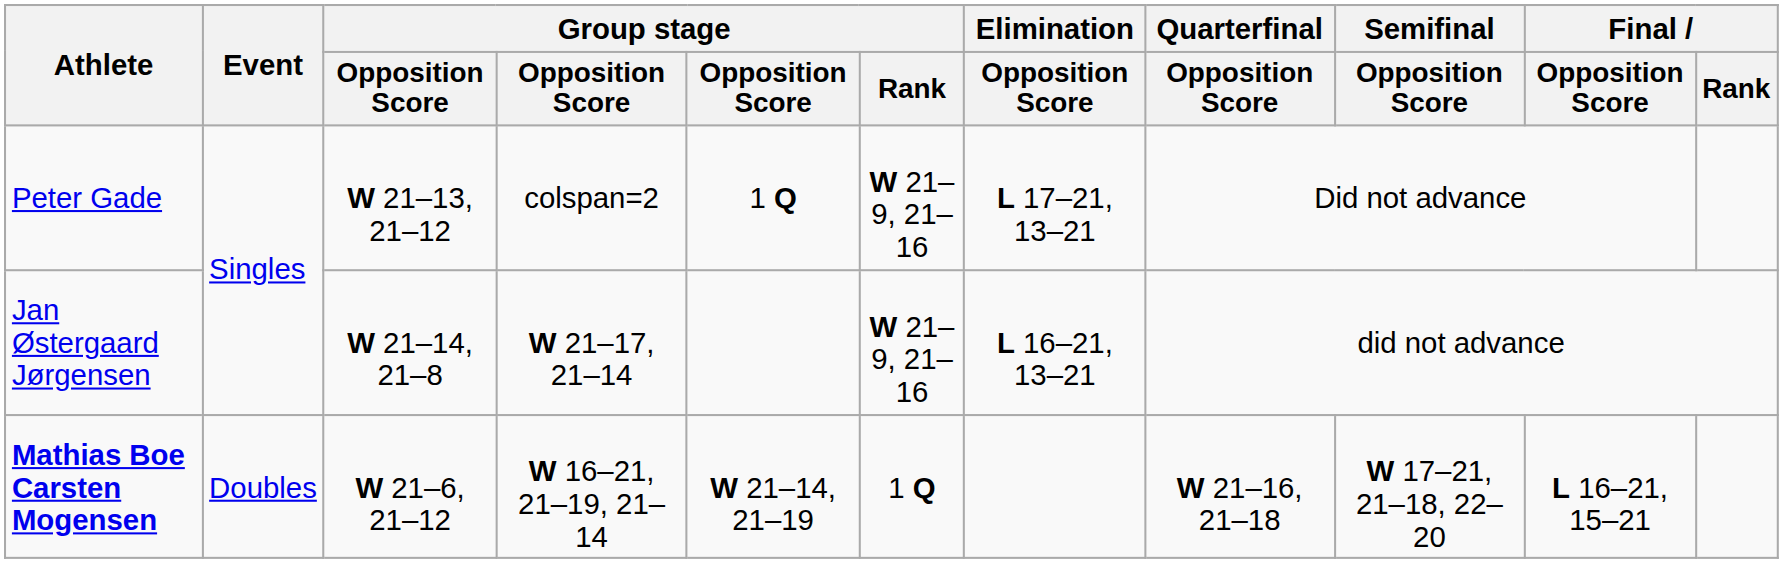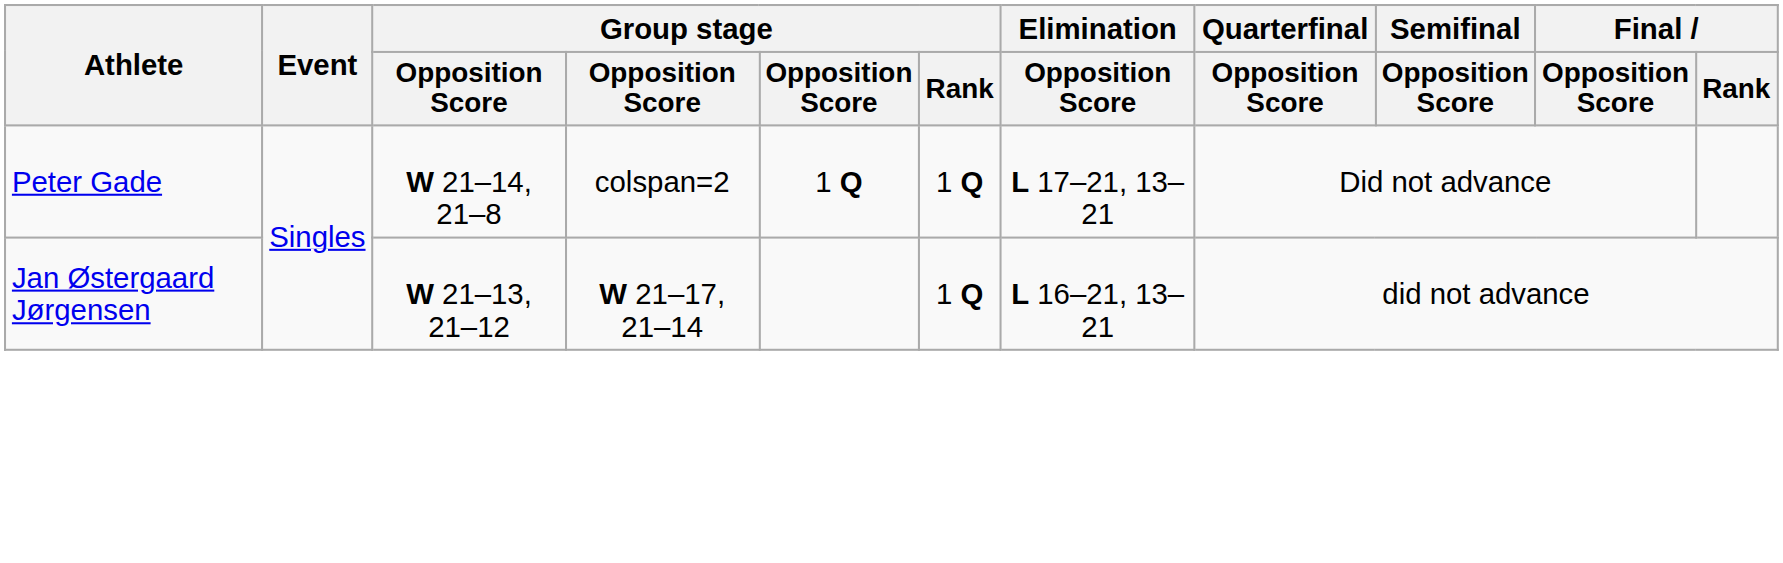(410, 215) W 21–13, 21–12 -> (469, 198) W 21–14, 21–8
(912, 215) W 21–9, 21–16 -> (960, 182) 1 Q
(410, 359) W 21–14, 21–8 -> (469, 310) W 21–13, 21–12
(912, 359) W 21–9, 21–16 -> (960, 294) 1 Q
- row: (98, 487)
